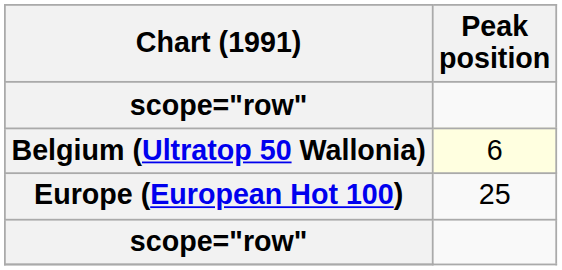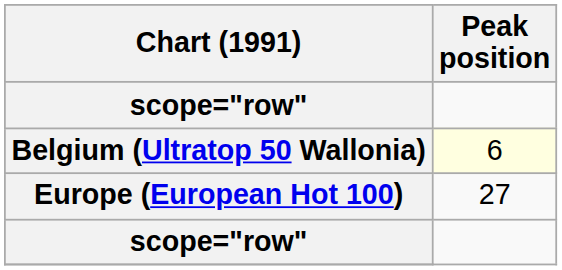(495, 195) 25 -> (495, 195) 27
